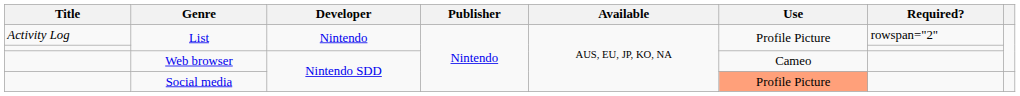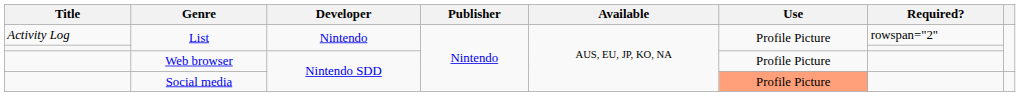(793, 61) Cameo -> (793, 61) Profile Picture
